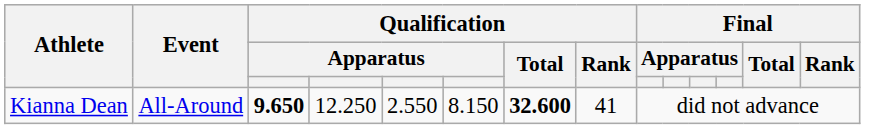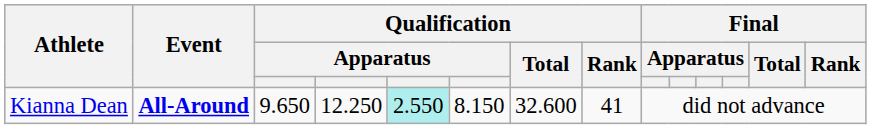(191, 105) normal -> (194, 105) bold
(279, 105) bold -> (285, 105) normal
(412, 105) no background -> (418, 105) paleturquoise background
(540, 105) bold -> (546, 105) normal
